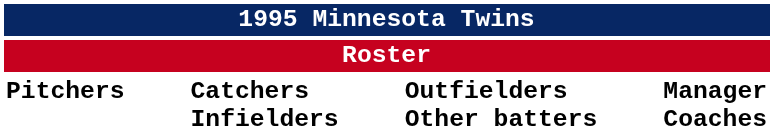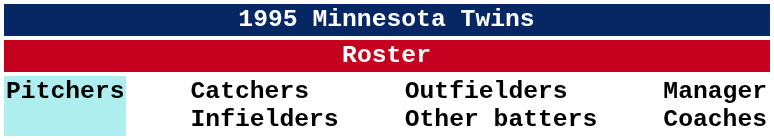(65, 92) no background -> (65, 92) paleturquoise background
